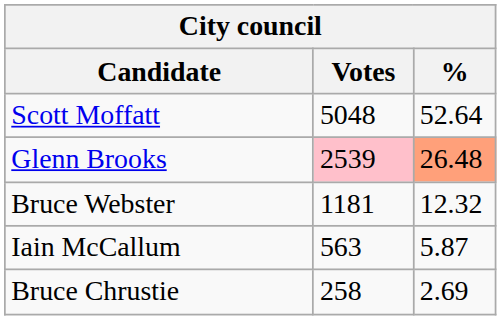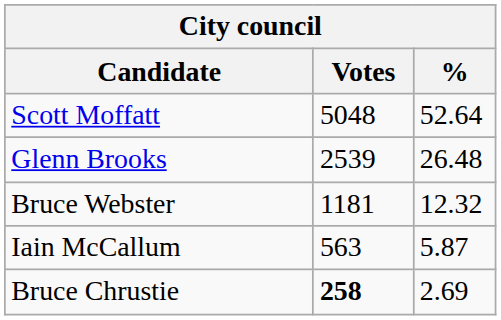(348, 159) pink background -> (348, 159) no background
(451, 159) lightsalmon background -> (451, 159) no background
(341, 291) normal -> (341, 291) bold
